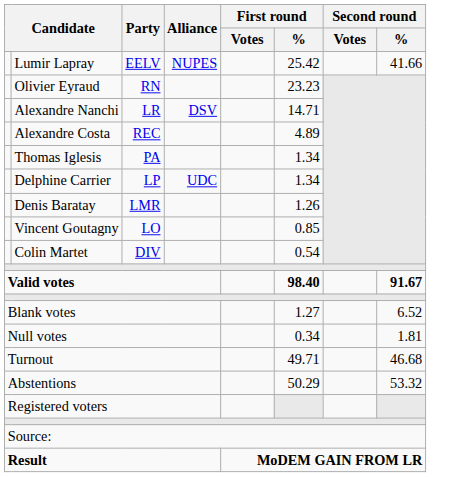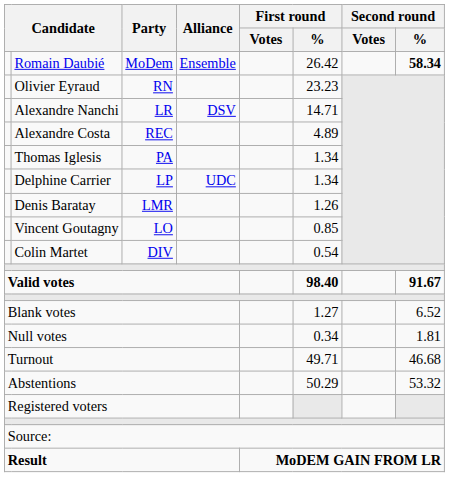+ row: (59, 63)
- row: (54, 63)
